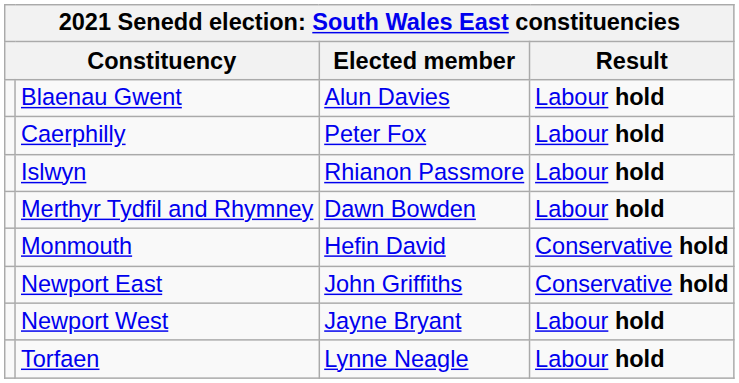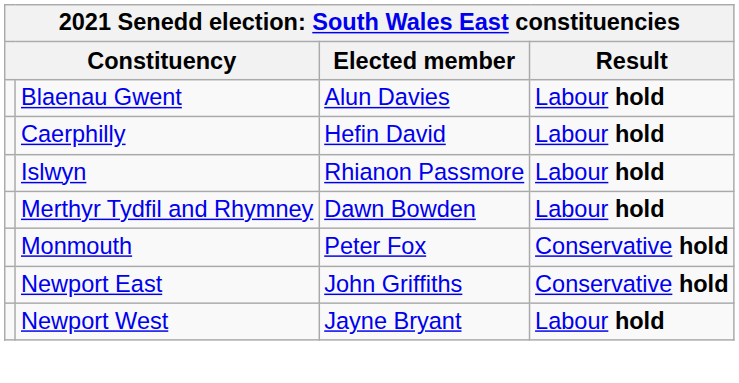(375, 135) Peter Fox -> (385, 135) Hefin David
(385, 246) Hefin David -> (375, 246) Peter Fox
- row: (60, 358)
